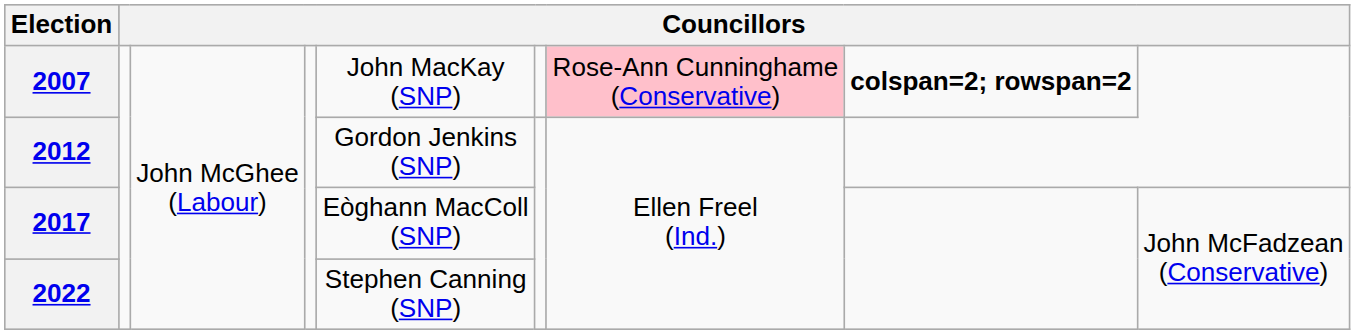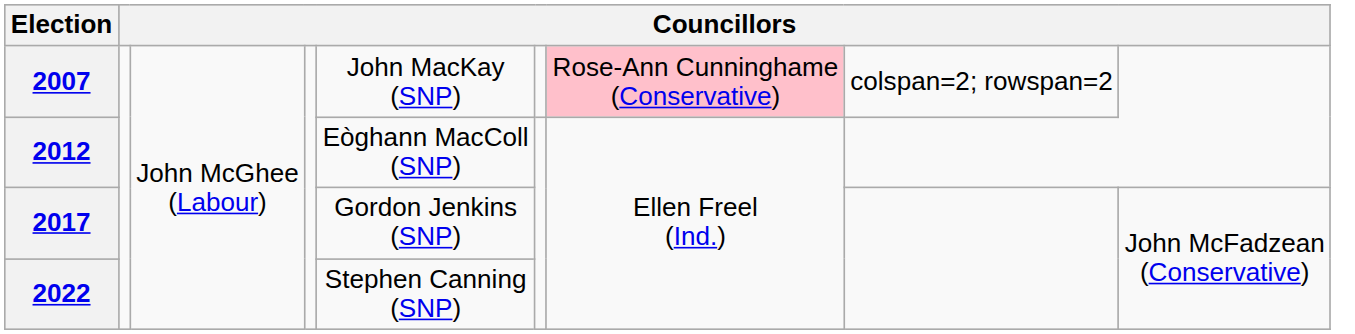(991, 81) bold -> (981, 81) normal
(426, 151) Gordon Jenkins (SNP) -> (426, 151) Eòghann MacColl (SNP)
(426, 222) Eòghann MacColl (SNP) -> (426, 222) Gordon Jenkins (SNP)
